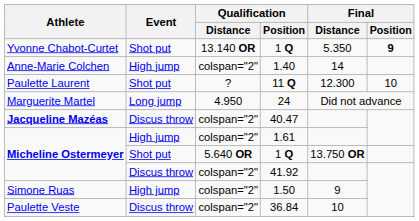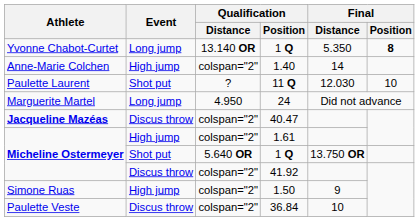(150, 48) Shot put -> (155, 48) Long jump
(391, 48) 9 -> (391, 48) 8
(337, 84) 12.300 -> (337, 84) 12.030
